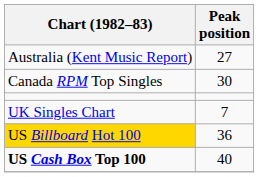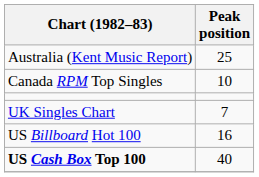(225, 57) 27 -> (225, 57) 25
(225, 81) 30 -> (225, 81) 10
(74, 135) gold background -> (74, 135) no background
(225, 135) 36 -> (225, 135) 16
